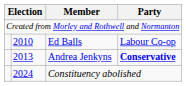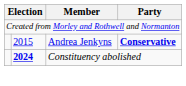- row: (65, 42)
(23, 57) 2013 -> (23, 42) 2015
(23, 73) normal -> (23, 57) bold
